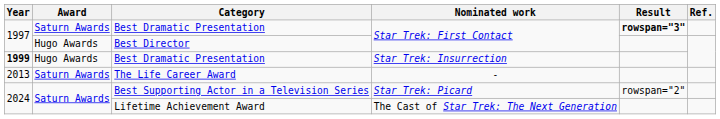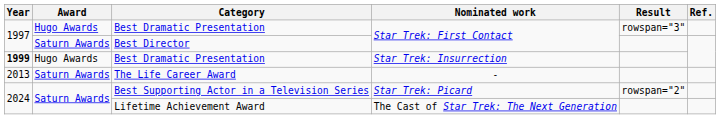(72, 28) Saturn Awards -> (66, 28) Hugo Awards
(653, 28) bold -> (653, 28) normal
(66, 44) Hugo Awards -> (72, 44) Saturn Awards
